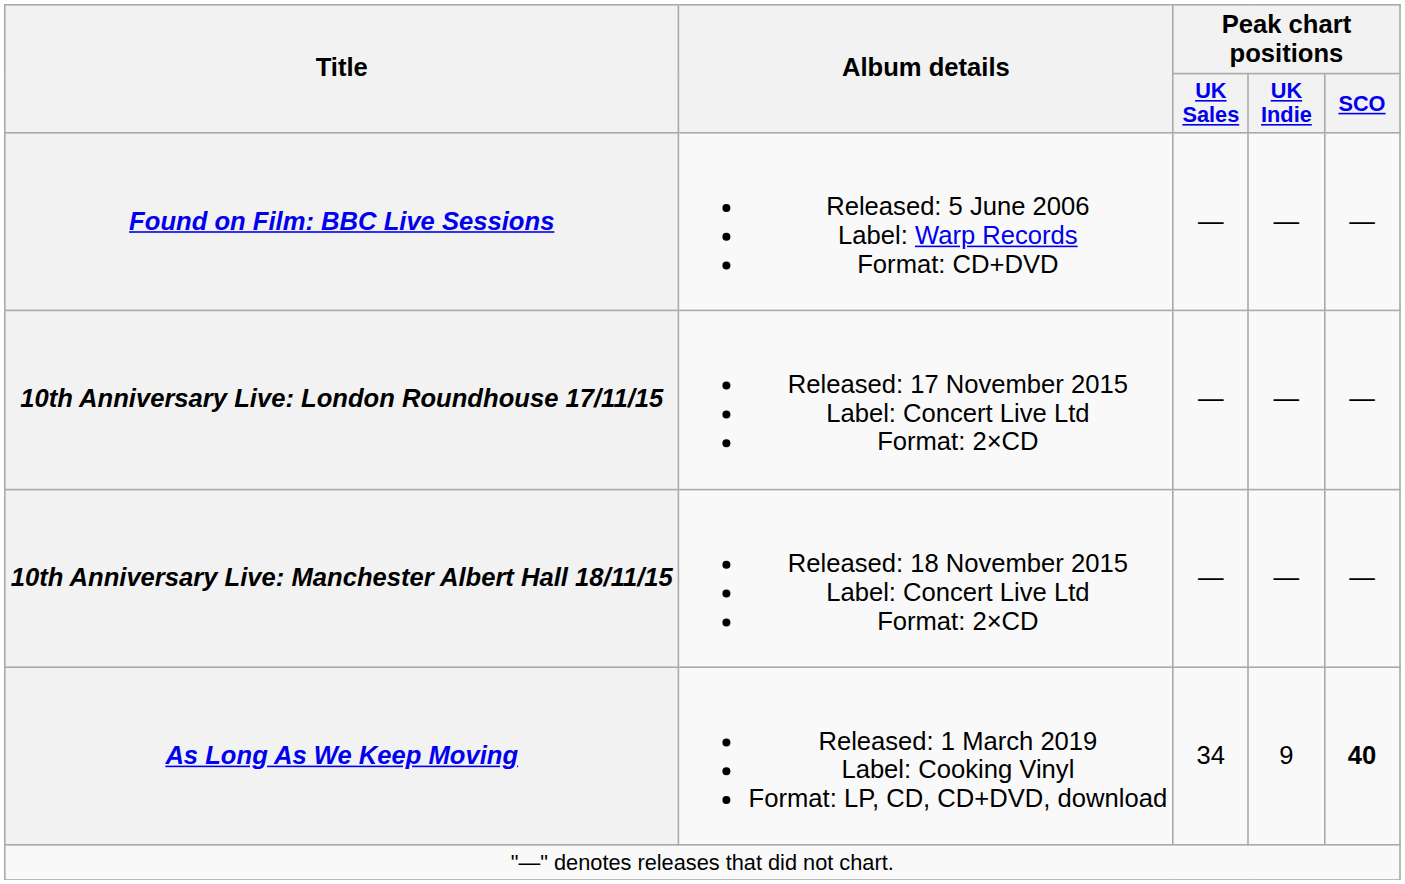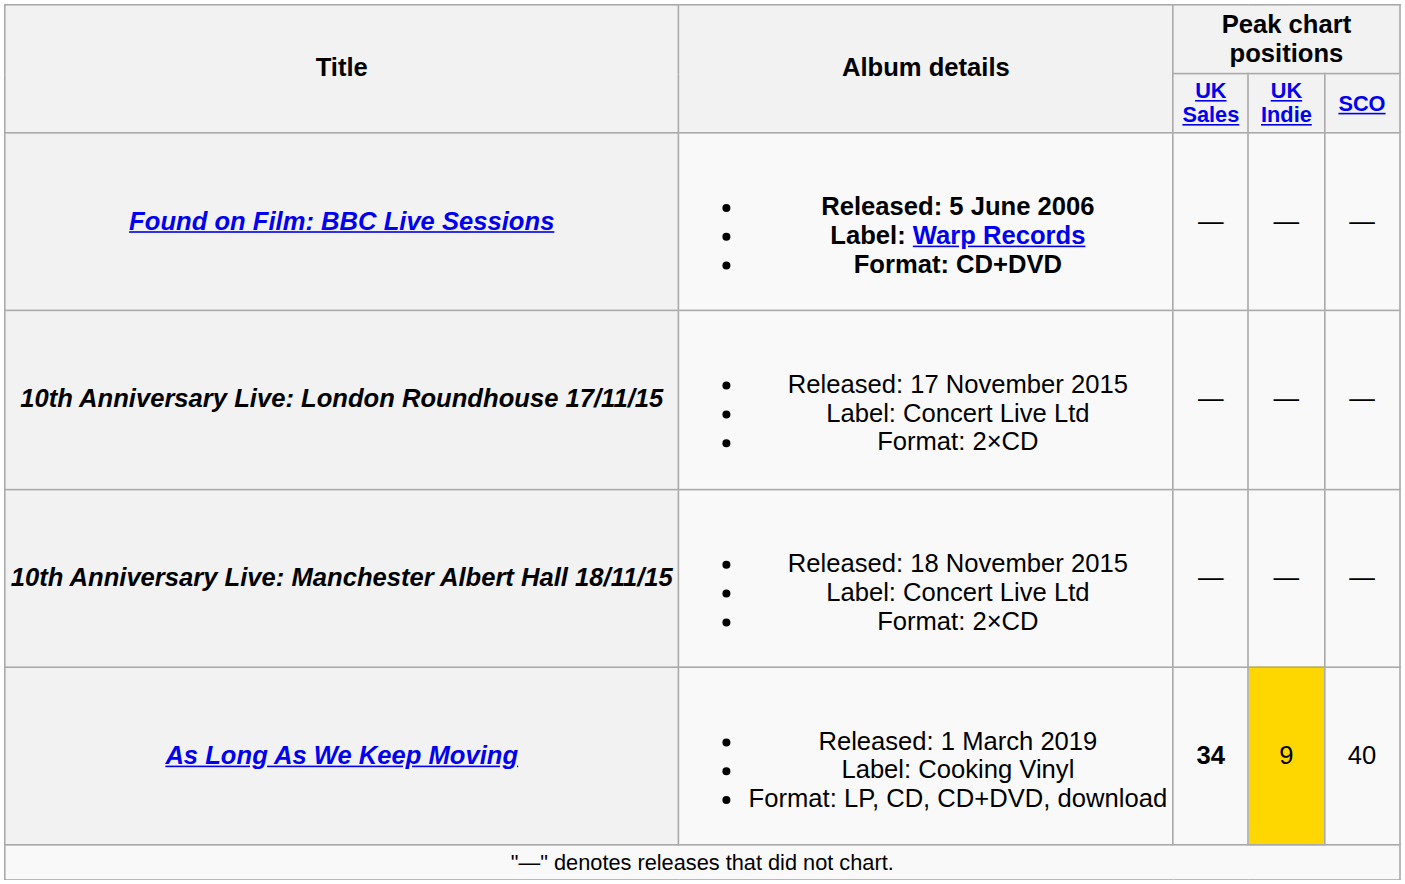(926, 236) normal -> (926, 236) bold
(1211, 755) normal -> (1211, 755) bold
(1286, 755) no background -> (1286, 755) gold background
(1362, 755) bold -> (1362, 755) normal
